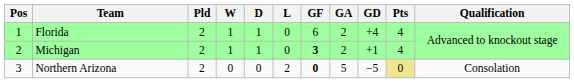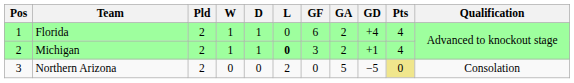(287, 50) normal -> (287, 50) bold
(315, 50) bold -> (315, 50) normal
(315, 68) bold -> (315, 68) normal
